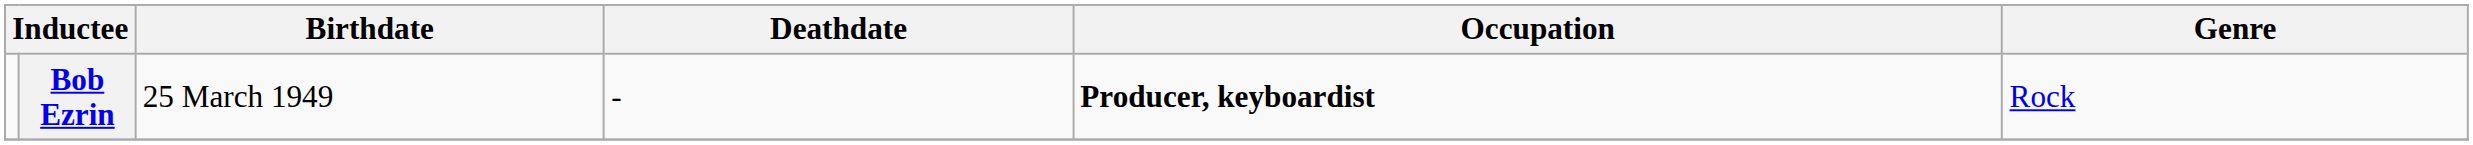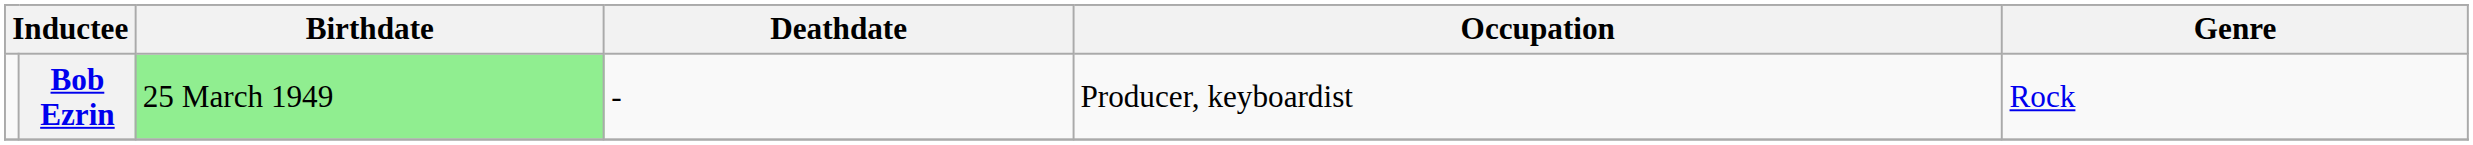(238, 96) no background -> (238, 96) lightgreen background
(1228, 96) bold -> (1217, 96) normal
